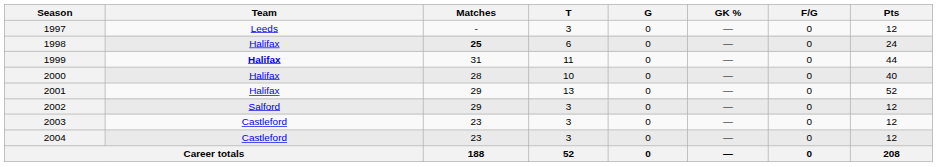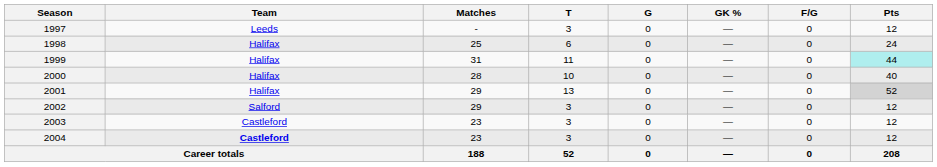(476, 44) bold -> (476, 44) normal
(264, 60) bold -> (264, 60) normal
(892, 60) no background -> (892, 60) paleturquoise background
(892, 91) no background -> (892, 91) lightgrey background
(264, 138) normal -> (264, 138) bold
